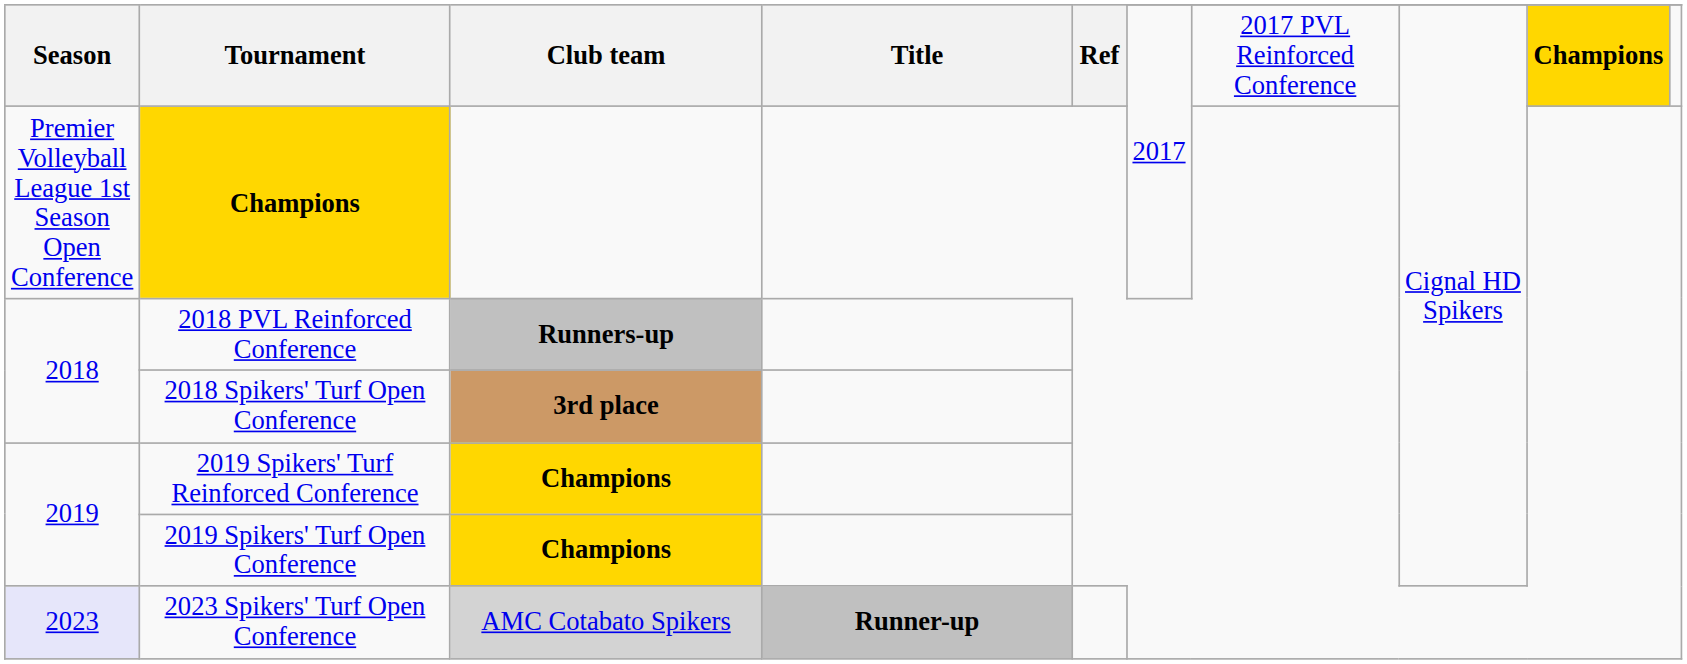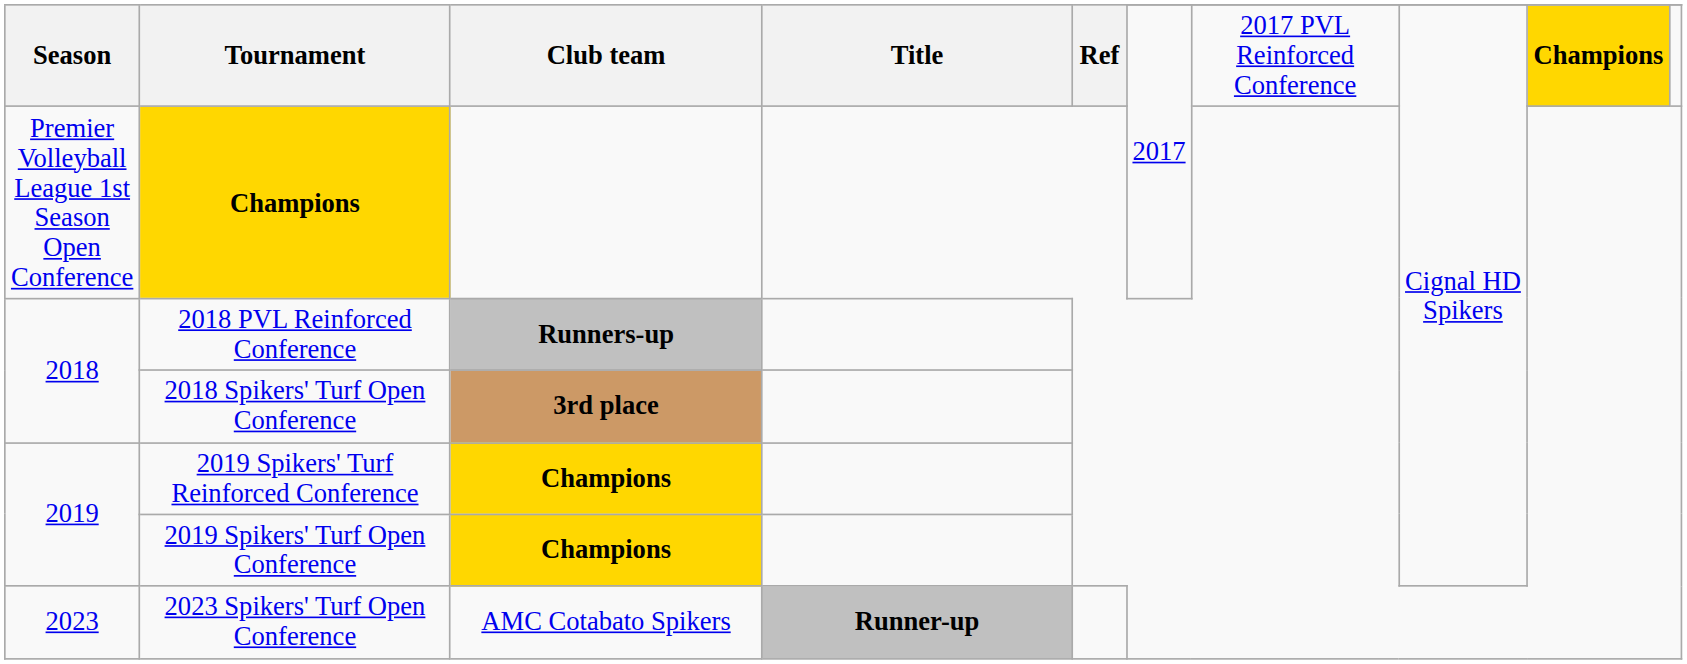(72, 621) lavender background -> (72, 621) no background
(606, 621) lightgrey background -> (606, 621) no background
